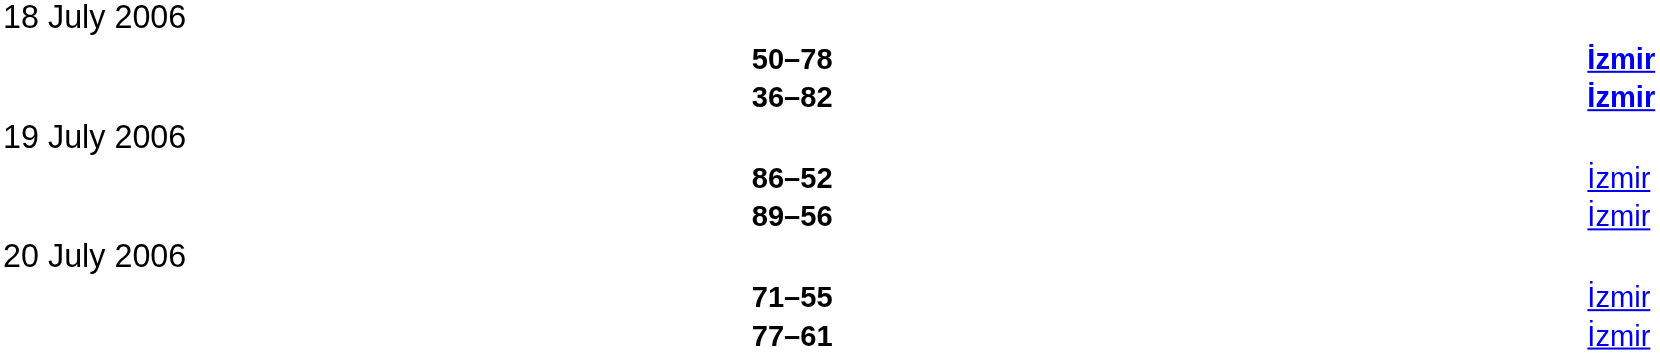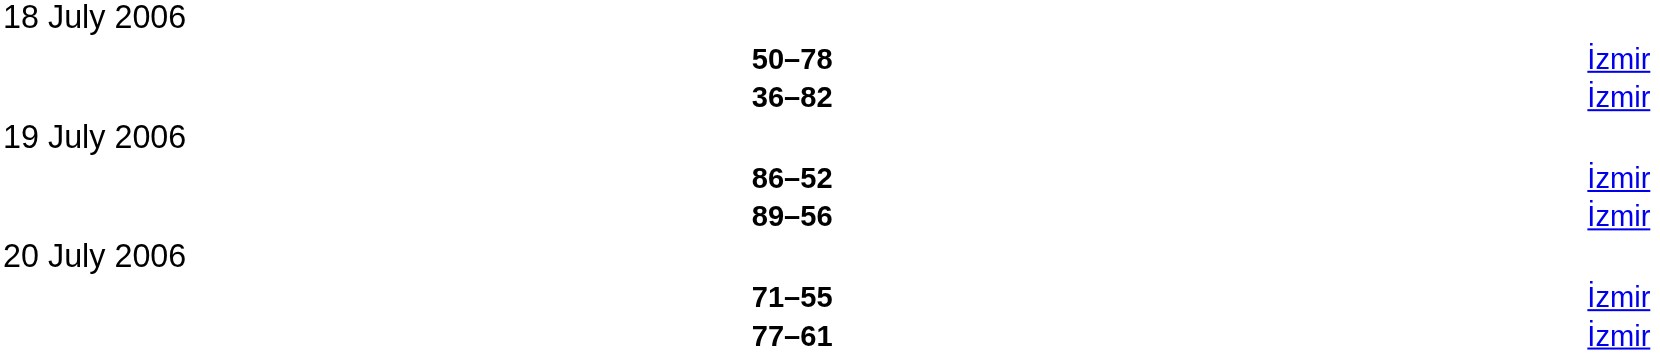(1621, 59) bold -> (1619, 59) normal
(1621, 97) bold -> (1619, 97) normal
